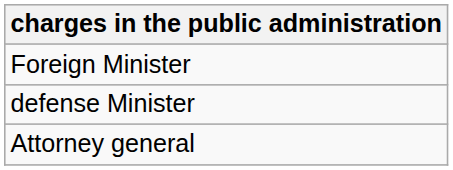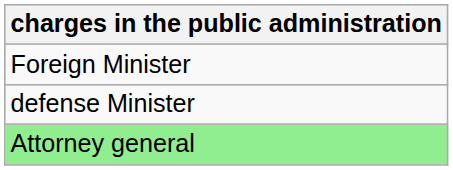(103, 143) no background -> (103, 143) lightgreen background
